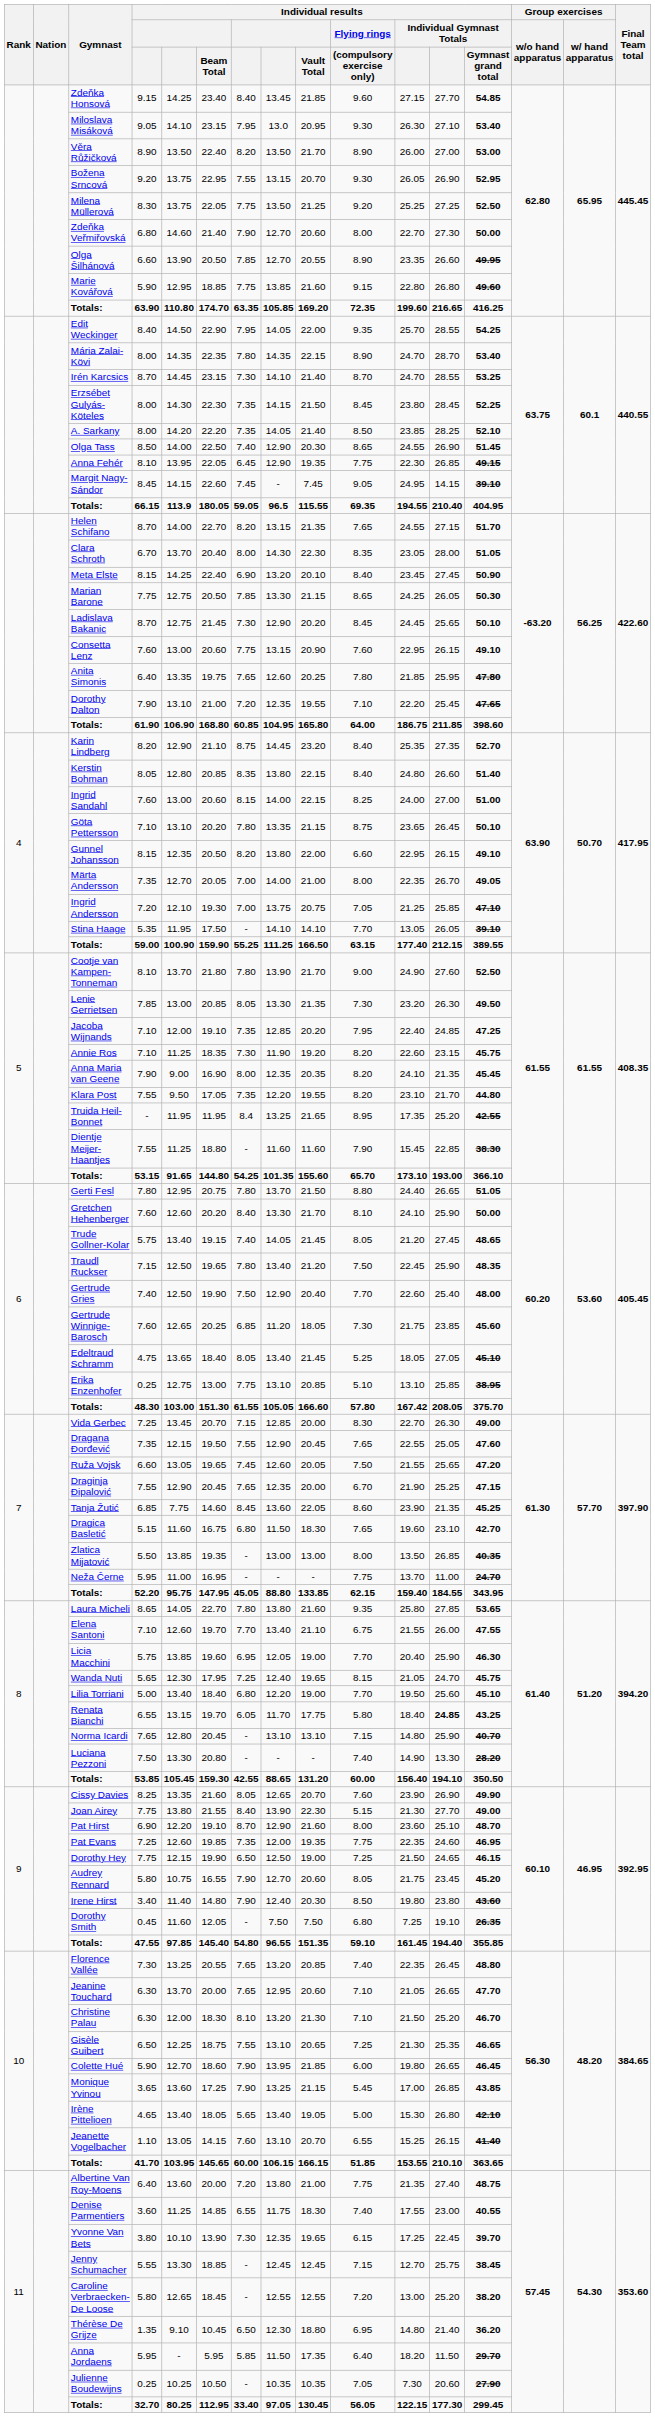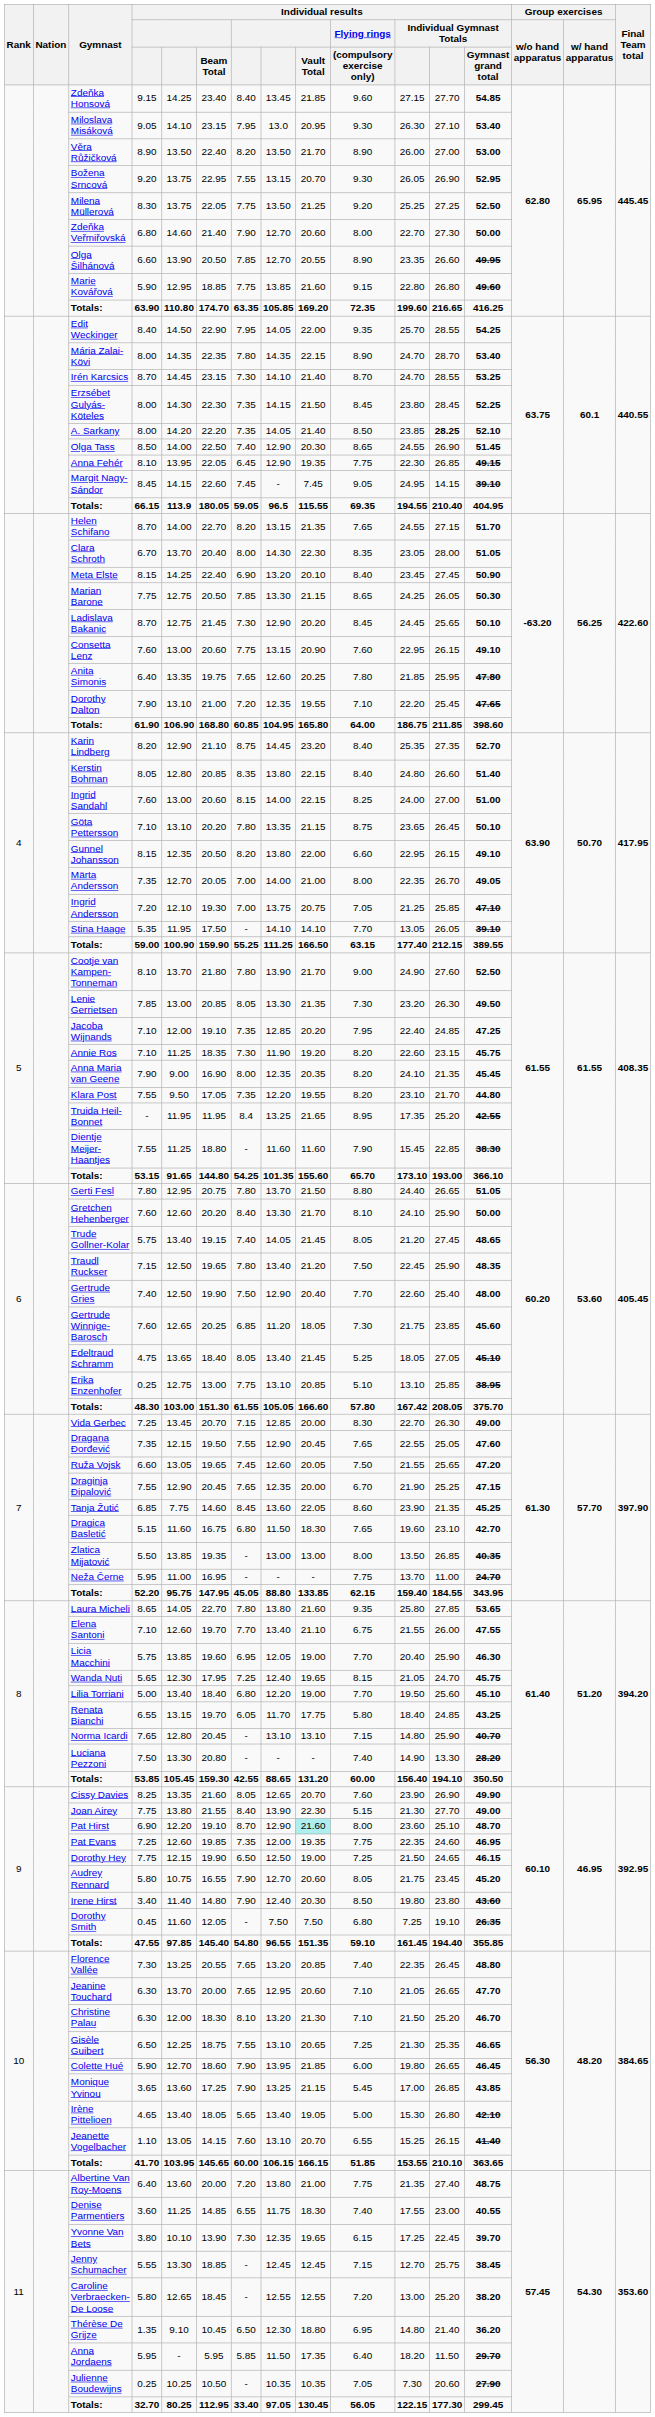(447, 431) normal -> (447, 431) bold
(447, 1715) bold -> (447, 1715) normal
(313, 1826) no background -> (313, 1826) paleturquoise background
